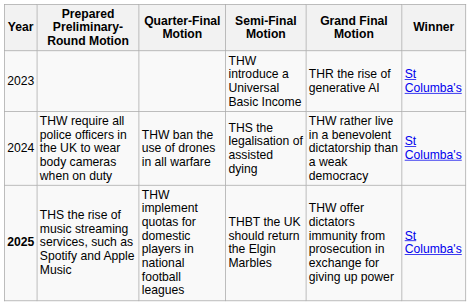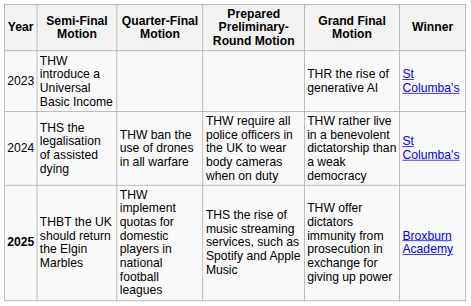columns swapped: (88, 27) <-> (266, 27)
(433, 242) St Columba's -> (428, 242) Broxburn Academy
